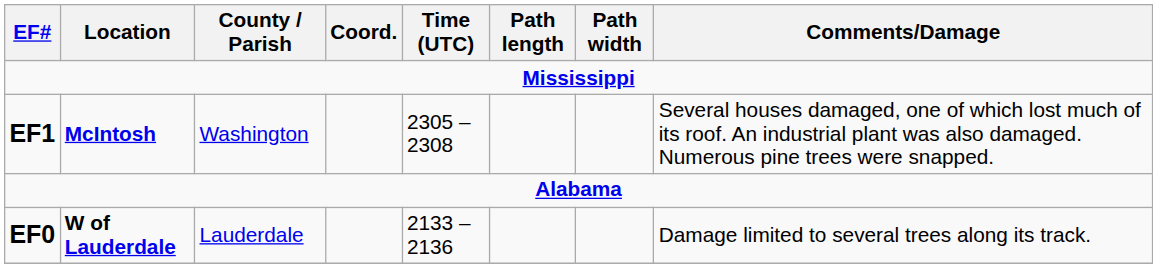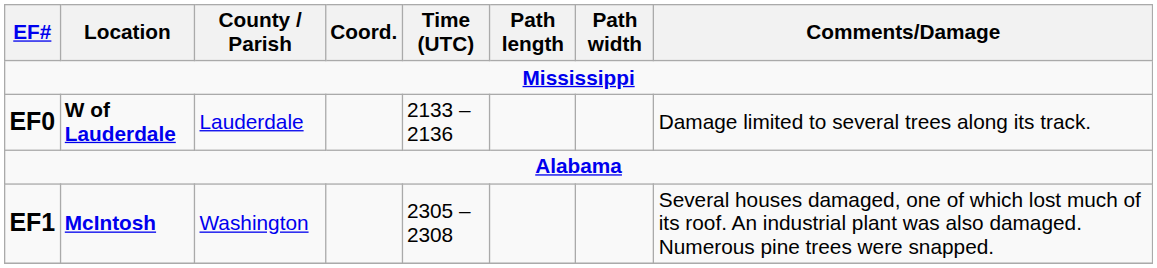rows swapped: (32, 234) <-> (32, 133)
